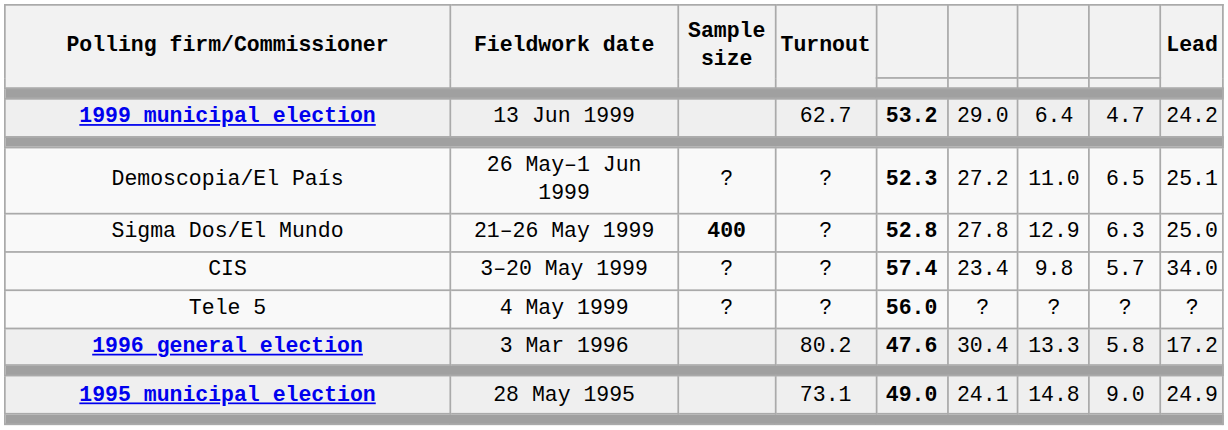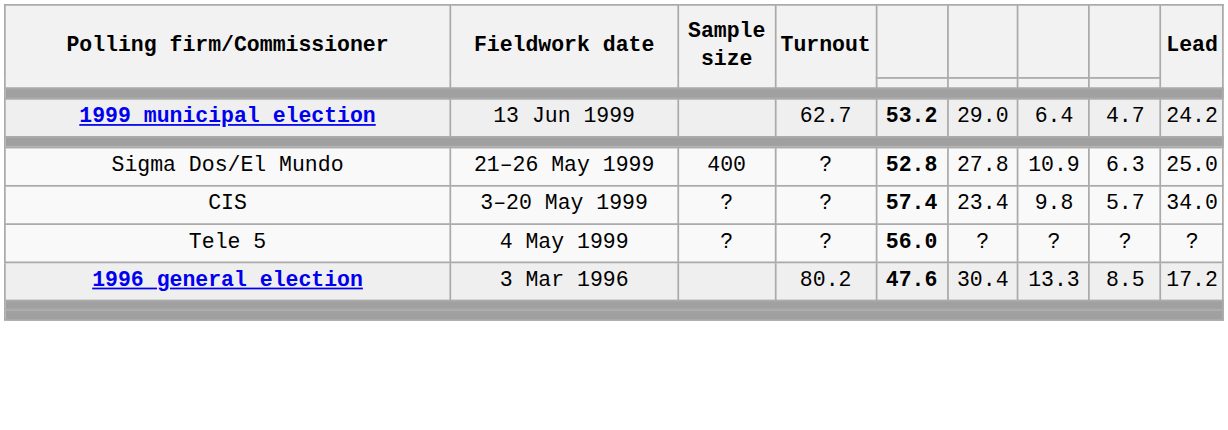- row: (228, 180)
(727, 233) bold -> (727, 167) normal
(1054, 233) 12.9 -> (1054, 167) 10.9
(1125, 347) 5.8 -> (1125, 281) 8.5
- row: (228, 396)
